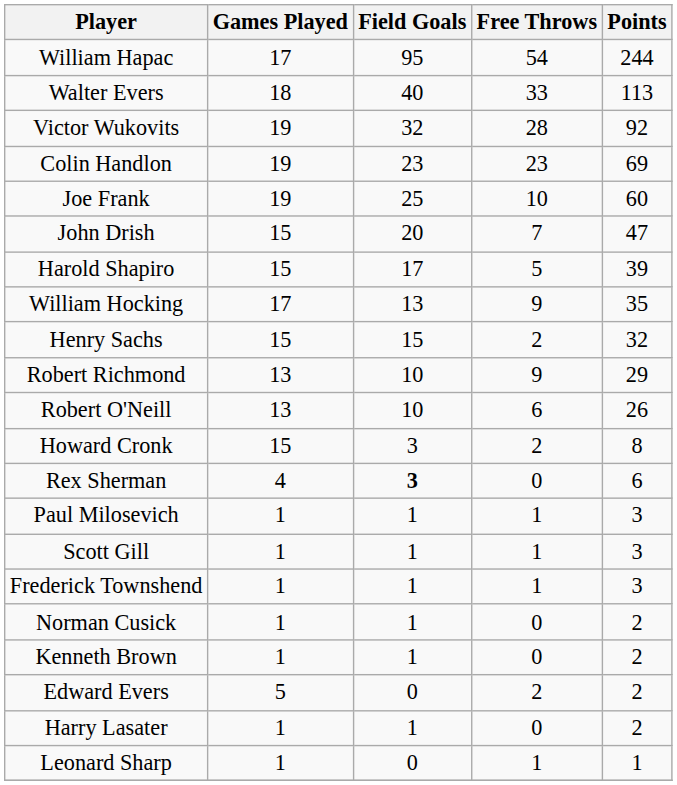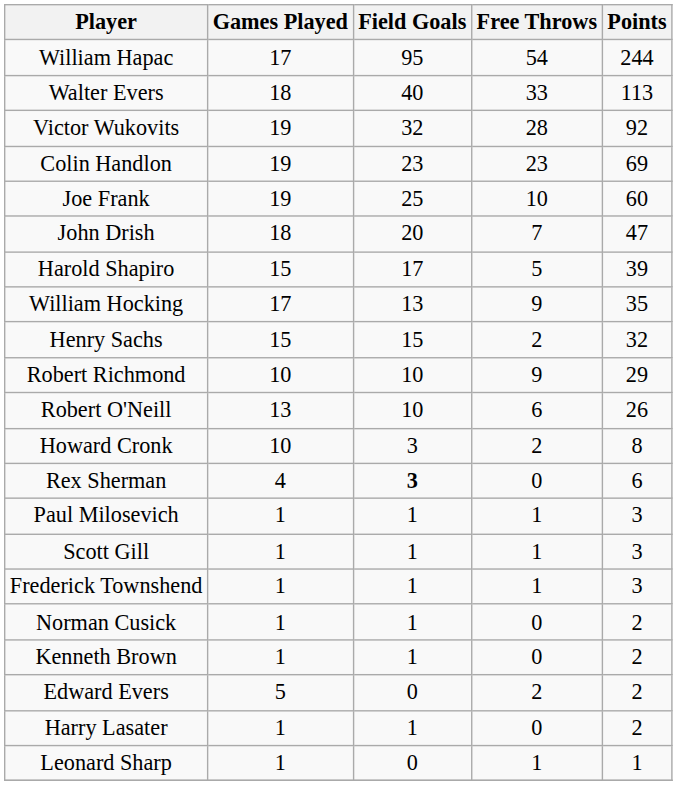(280, 233) 15 -> (280, 233) 18
(280, 374) 13 -> (280, 374) 10
(280, 445) 15 -> (280, 445) 10
